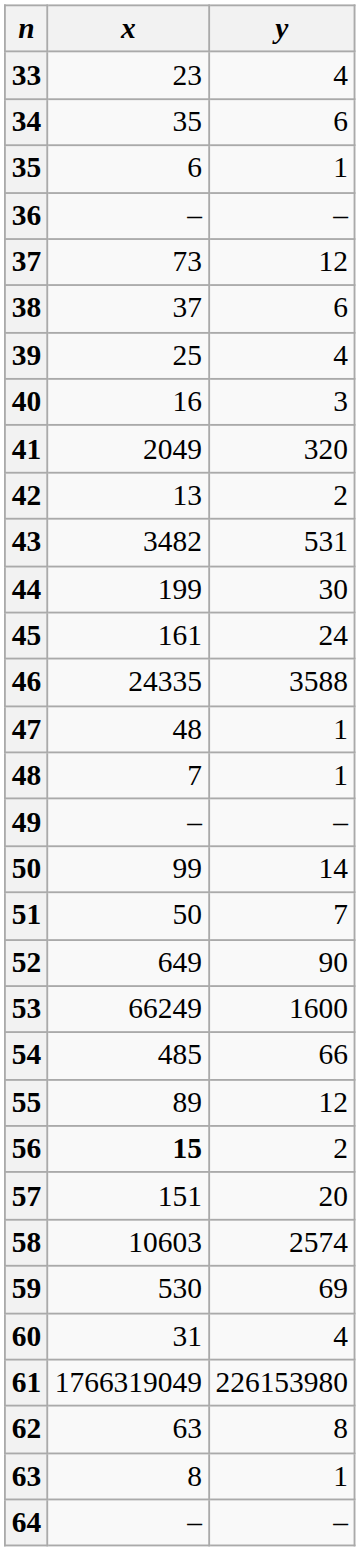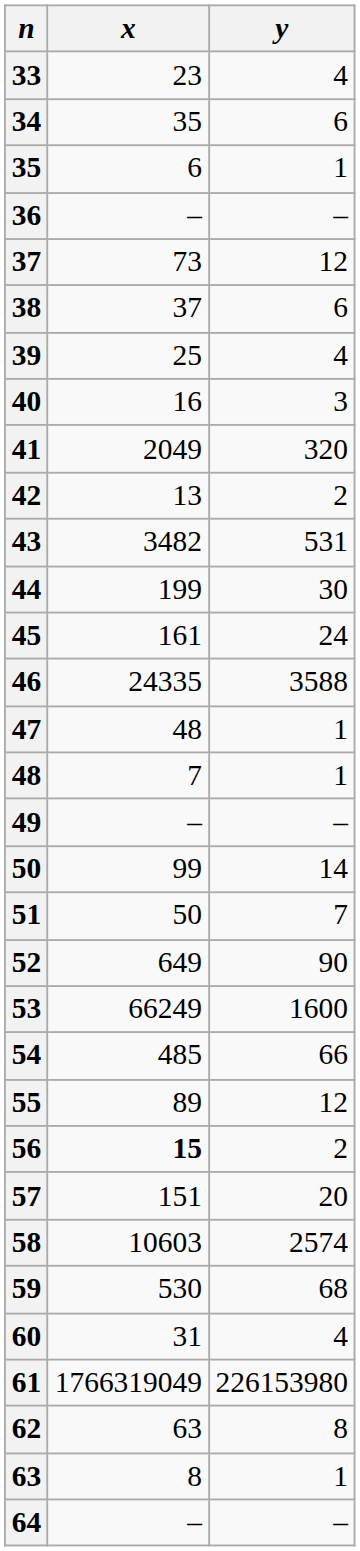(333, 1288) 69 -> (333, 1288) 68
